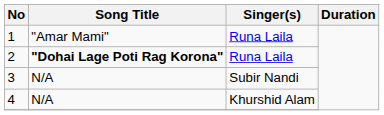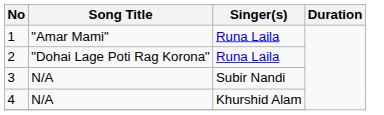(127, 57) bold -> (121, 57) normal
